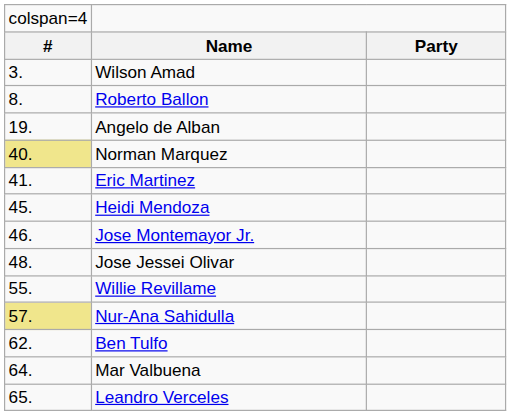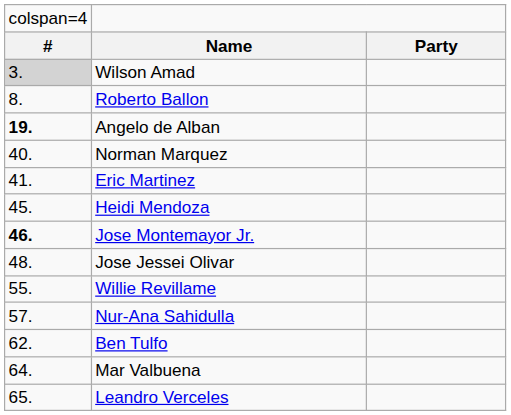(16, 73) no background -> (16, 73) lightgrey background
(21, 127) normal -> (21, 127) bold
(21, 154) khaki background -> (21, 154) no background
(21, 235) normal -> (21, 235) bold
(21, 316) khaki background -> (21, 316) no background
